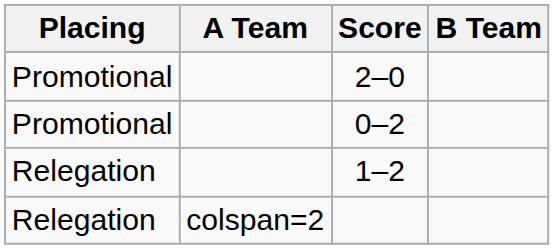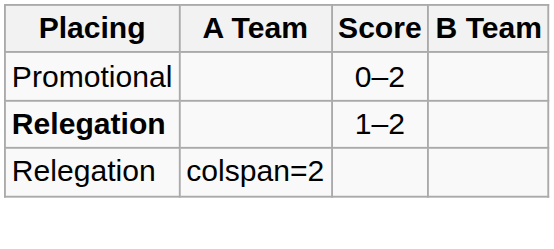- row: (380, 76)
(84, 171) normal -> (89, 123) bold
